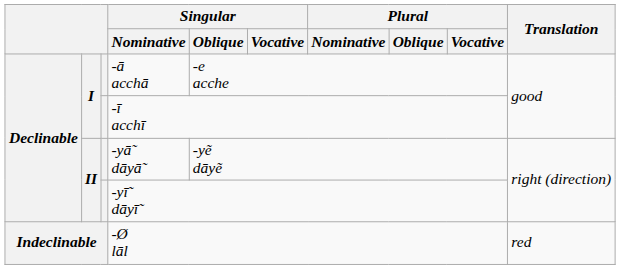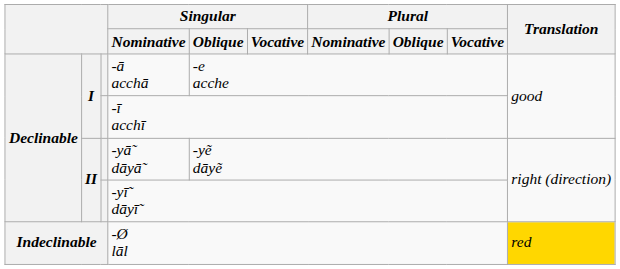(521, 243) no background -> (521, 243) gold background
